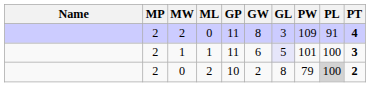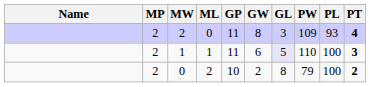(332, 33) 91 -> (332, 33) 93
(307, 52) 101 -> (307, 52) 110
(332, 71) lightgrey background -> (332, 71) no background
